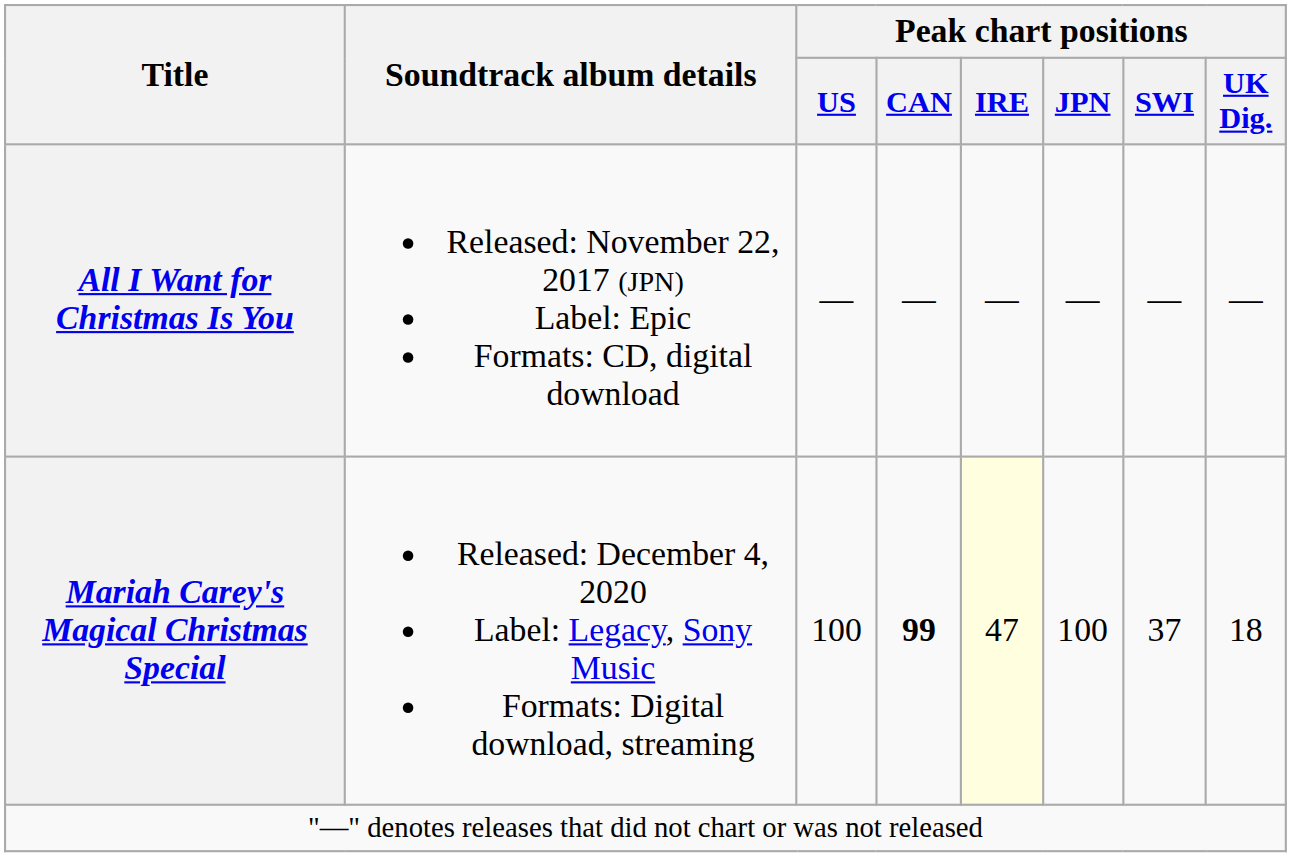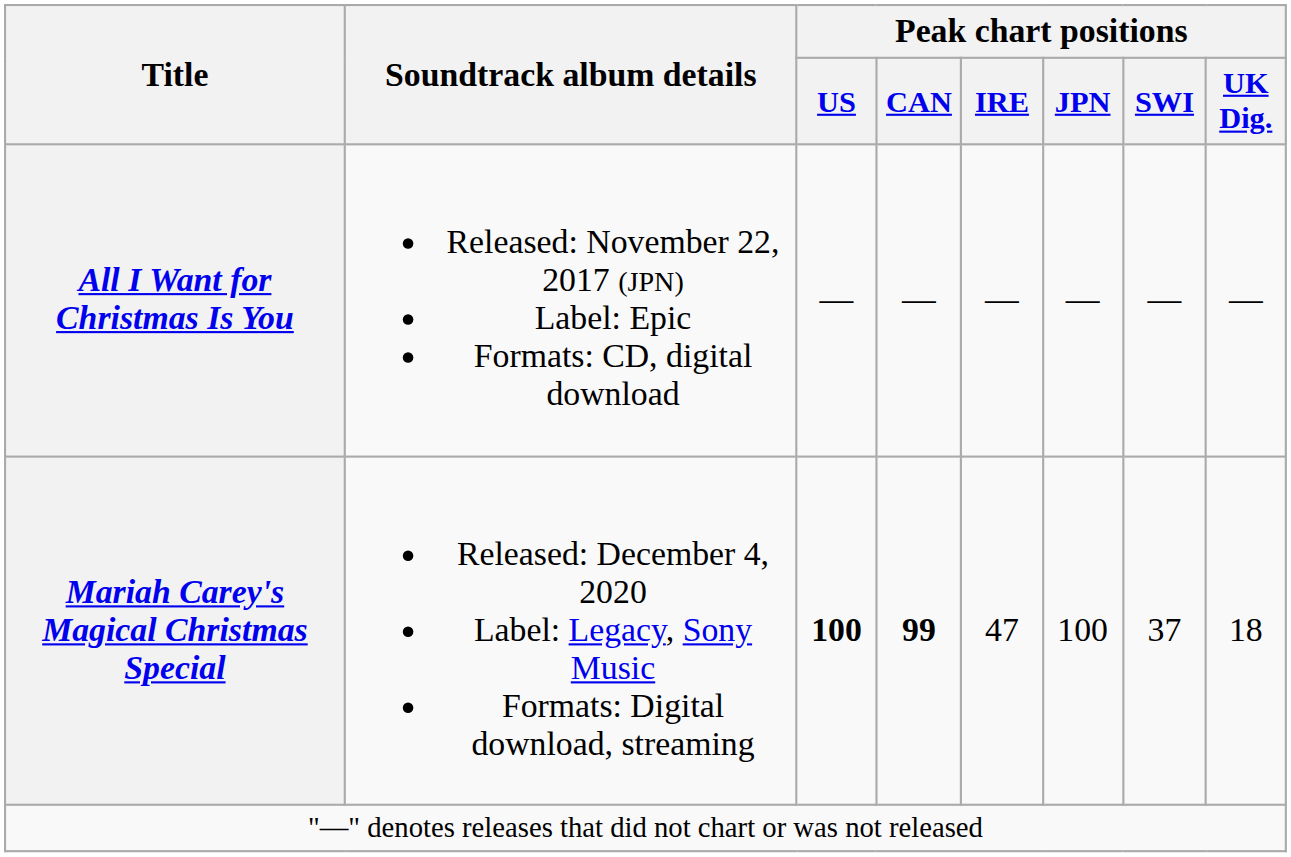(836, 629) normal -> (836, 629) bold
(1002, 629) lightyellow background -> (1002, 629) no background
